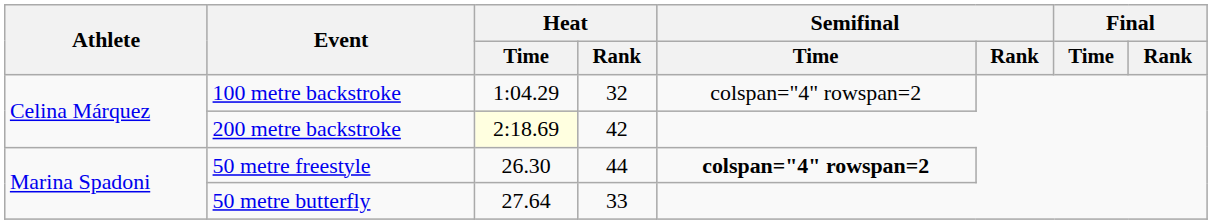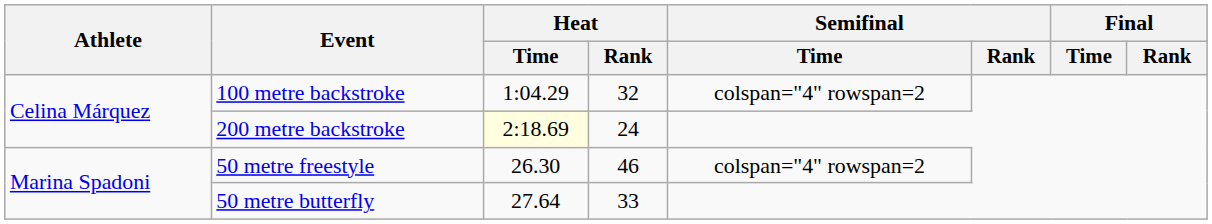(617, 129) 42 -> (628, 129) 24
(617, 165) 44 -> (628, 165) 46
(816, 165) bold -> (820, 165) normal
